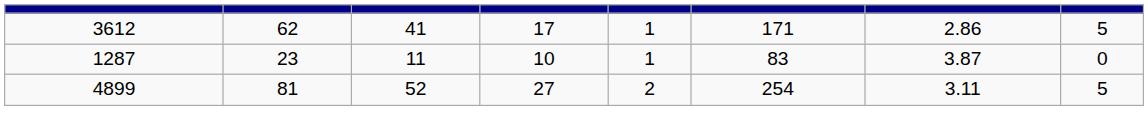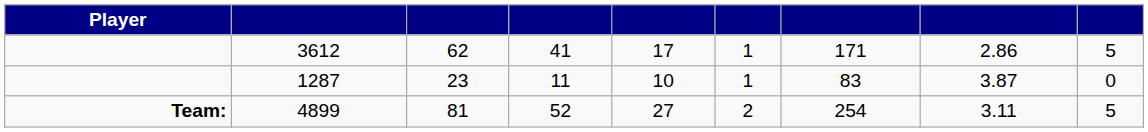+ column: (118, 19)
